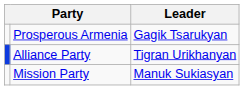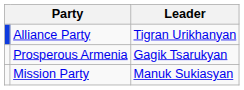rows swapped: (70, 34) <-> (52, 54)
